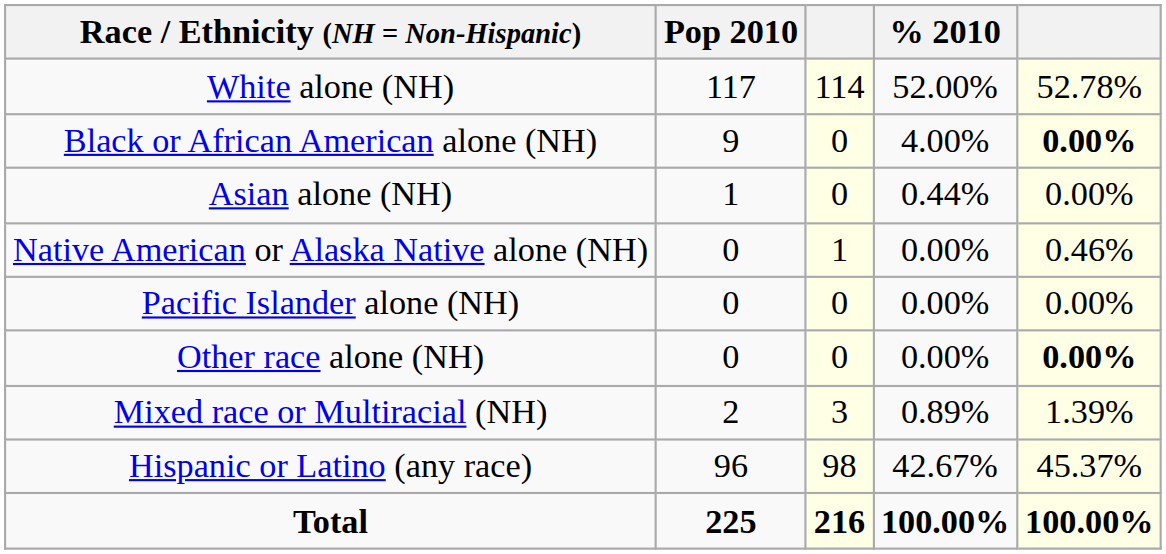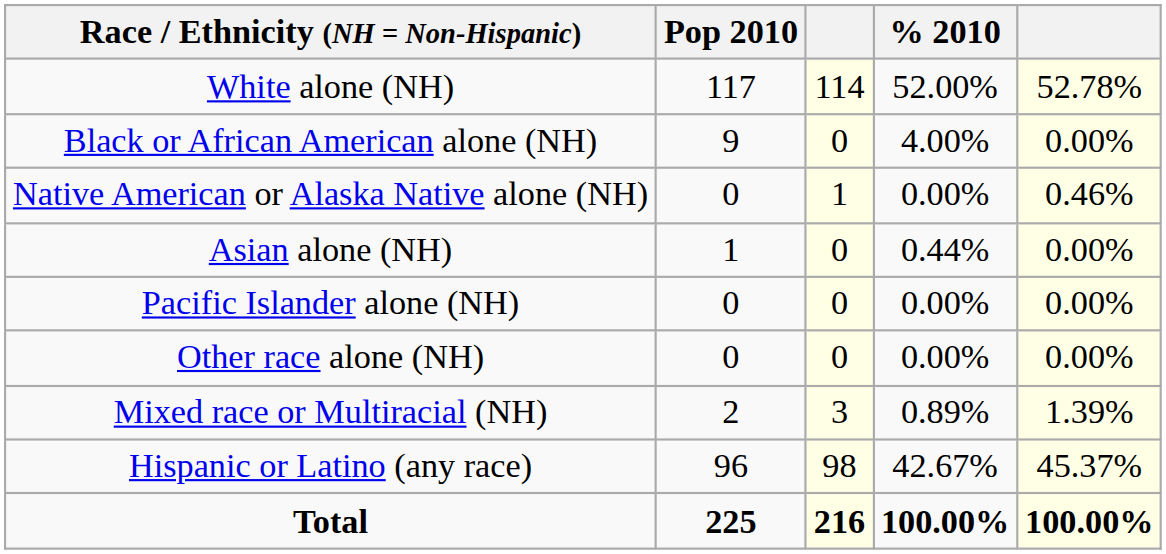(1089, 140) bold -> (1089, 140) normal
rows swapped: (331, 248) <-> (331, 194)
(1089, 357) bold -> (1089, 357) normal
